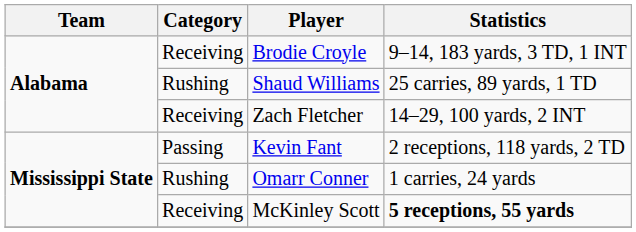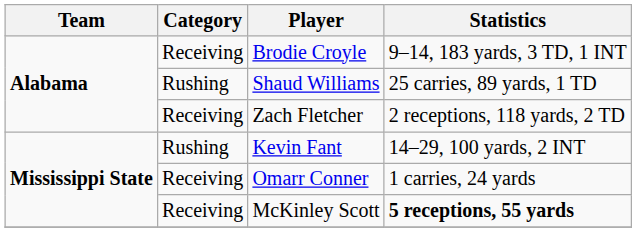(487, 115) 14–29, 100 yards, 2 INT -> (507, 115) 2 receptions, 118 yards, 2 TD
(193, 147) Passing -> (195, 147) Rushing
(507, 147) 2 receptions, 118 yards, 2 TD -> (487, 147) 14–29, 100 yards, 2 INT
(195, 178) Rushing -> (203, 178) Receiving
